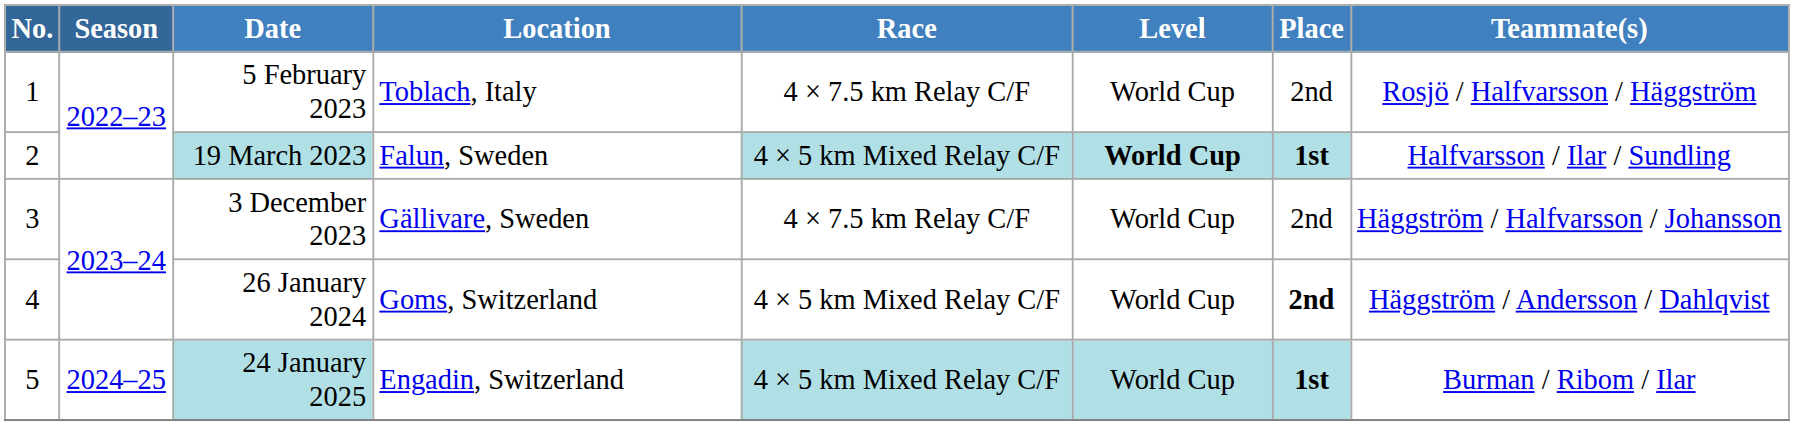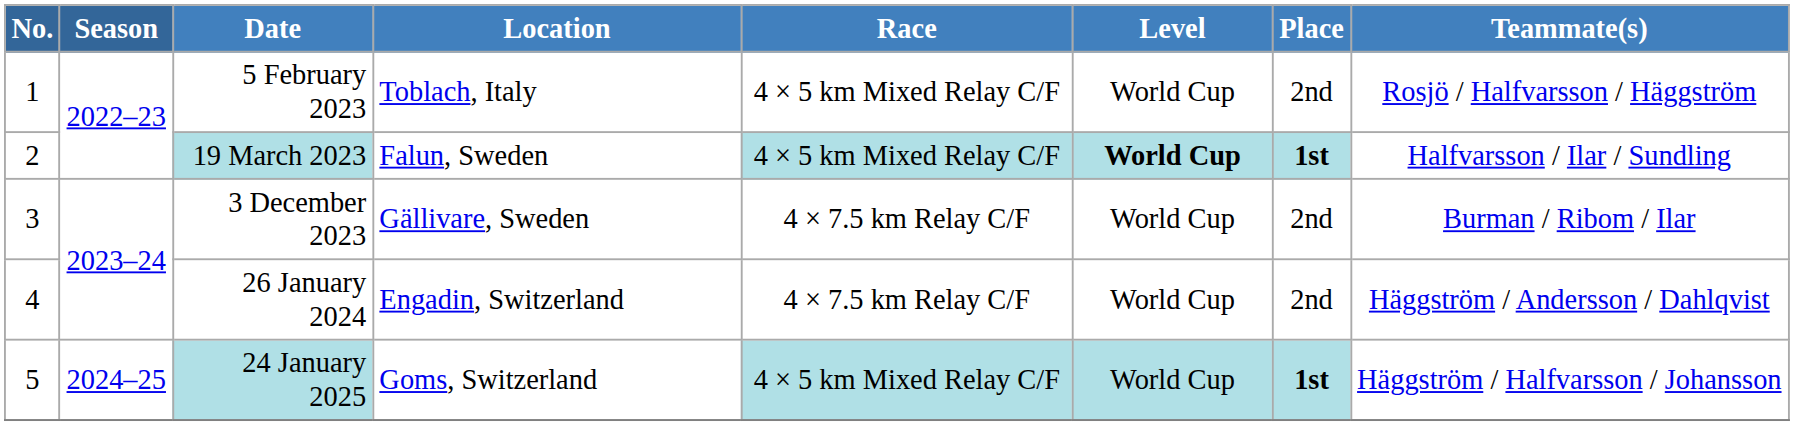(907, 91) 4 × 7.5 km Relay C/F -> (907, 91) 4 × 5 km Mixed Relay C/F
(1569, 219) Häggström / Halfvarsson / Johansson -> (1569, 219) Burman / Ribom / Ilar
(488, 299) Goms, Switzerland -> (502, 299) Engadin, Switzerland
(907, 299) 4 × 5 km Mixed Relay C/F -> (907, 299) 4 × 7.5 km Relay C/F
(1312, 299) bold -> (1312, 299) normal
(502, 380) Engadin, Switzerland -> (488, 380) Goms, Switzerland
(1569, 380) Burman / Ribom / Ilar -> (1569, 380) Häggström / Halfvarsson / Johansson
